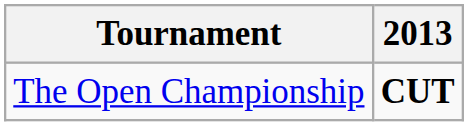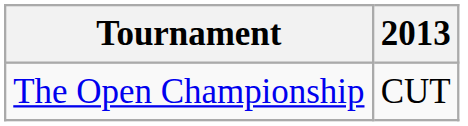(418, 91) bold -> (416, 91) normal
